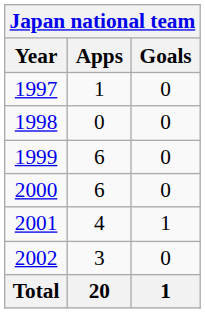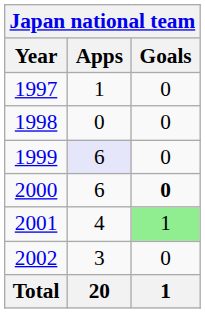(99, 156) no background -> (99, 156) lavender background
(166, 190) normal -> (166, 190) bold
(166, 223) no background -> (166, 223) lightgreen background
